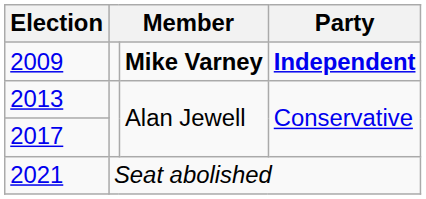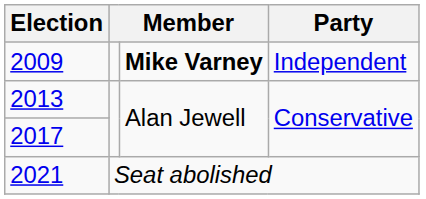(345, 61) bold -> (340, 61) normal
